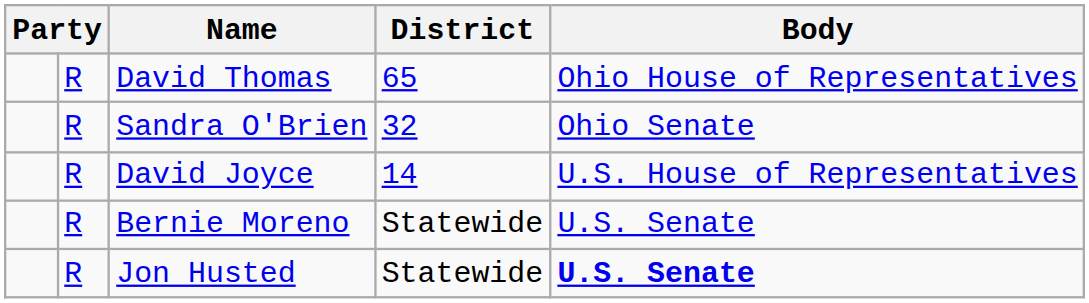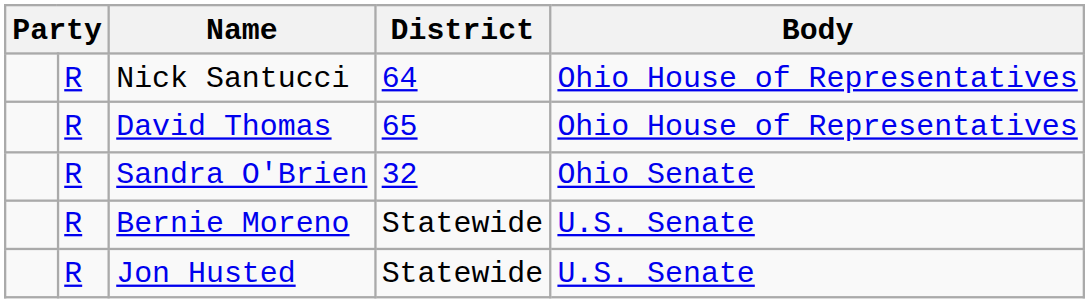+ row: (233, 78)
- row: (215, 176)
(656, 273) bold -> (656, 273) normal
